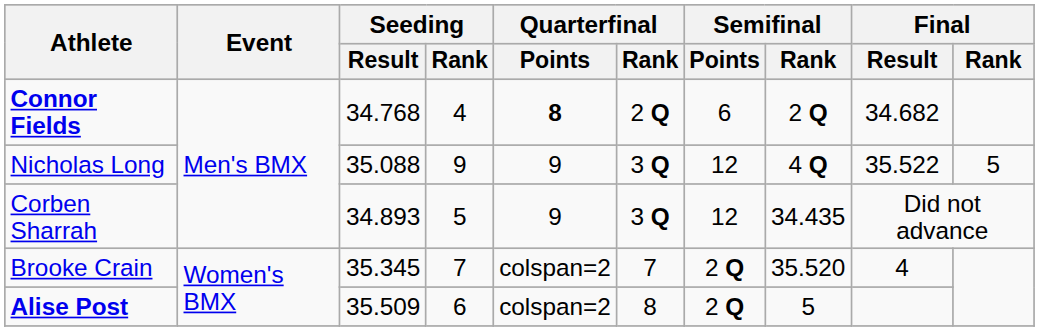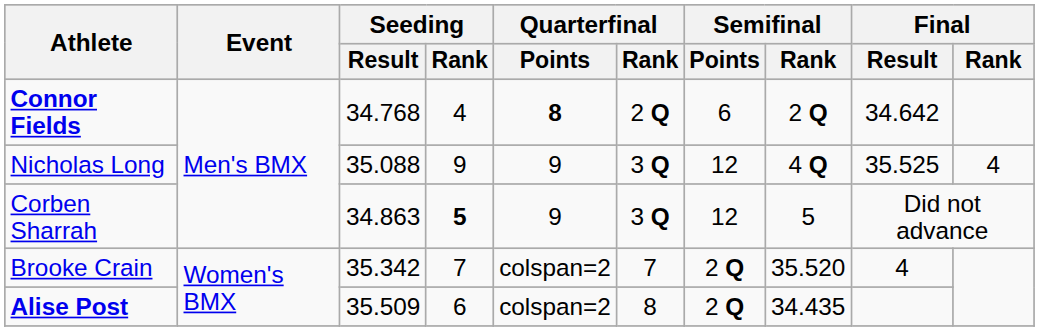(902, 113) 34.682 -> (902, 113) 34.642
(902, 165) 35.522 -> (902, 165) 35.525
(993, 165) 5 -> (993, 165) 4
(383, 217) 34.893 -> (383, 217) 34.863
(460, 217) normal -> (460, 217) bold
(808, 217) 34.435 -> (808, 217) 5
(383, 269) 35.345 -> (383, 269) 35.342
(808, 307) 5 -> (808, 307) 34.435
